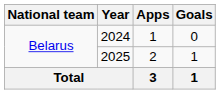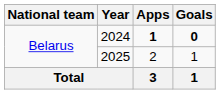(153, 36) normal -> (153, 36) bold
(194, 36) normal -> (194, 36) bold
